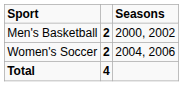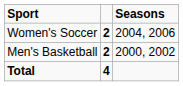rows swapped: (52, 33) <-> (52, 52)
